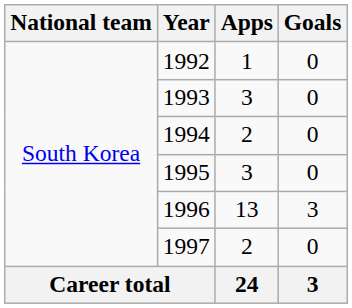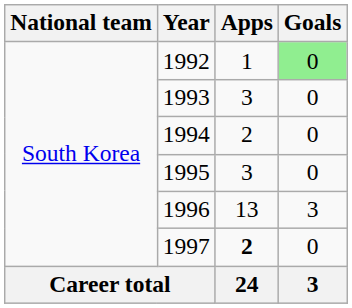(313, 60) no background -> (313, 60) lightgreen background
(247, 246) normal -> (247, 246) bold
